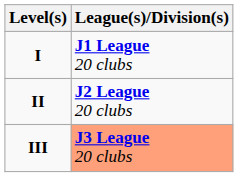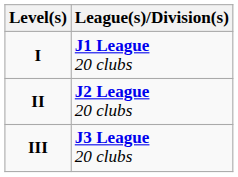(112, 147) lightsalmon background -> (112, 147) no background
